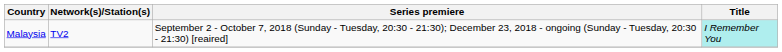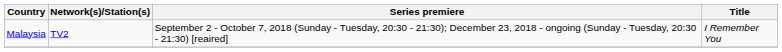(731, 33) paleturquoise background -> (731, 33) no background
